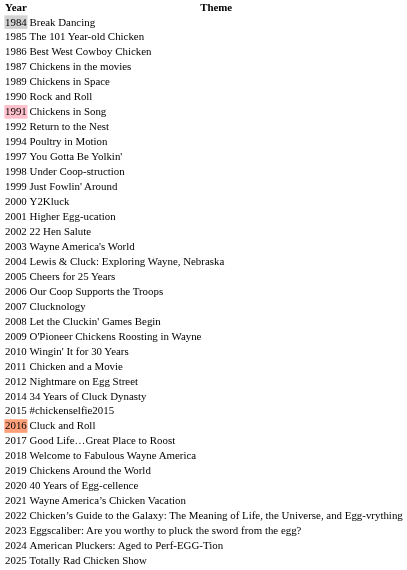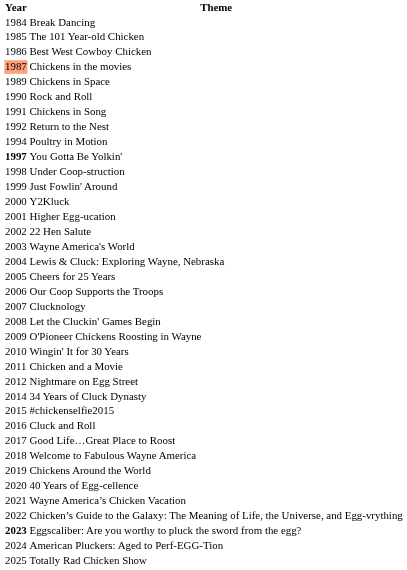(16, 22) lightgrey background -> (16, 22) no background
(16, 67) no background -> (16, 67) lightsalmon background
(16, 112) pink background -> (16, 112) no background
(16, 156) normal -> (16, 156) bold
(16, 426) lightsalmon background -> (16, 426) no background
(16, 530) normal -> (16, 530) bold
